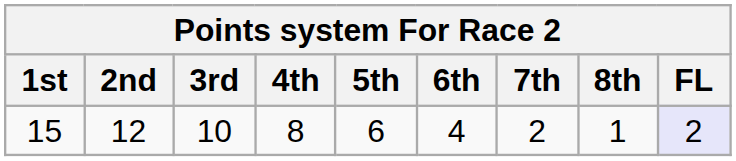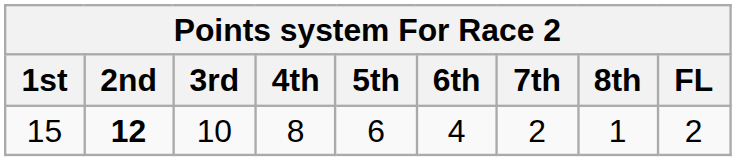(129, 130) normal -> (129, 130) bold
(694, 130) lavender background -> (694, 130) no background
